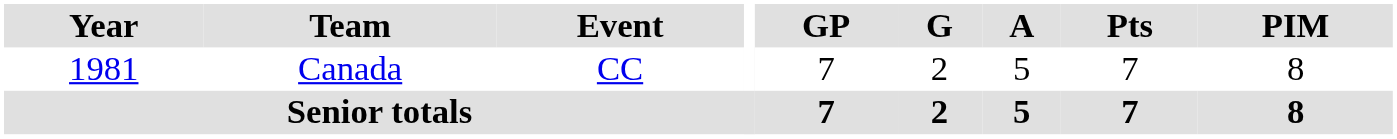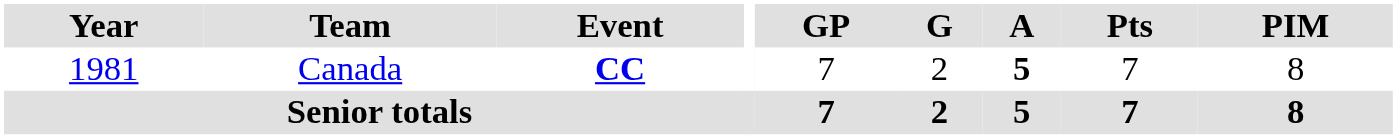(620, 68) normal -> (620, 68) bold
(1022, 68) normal -> (1022, 68) bold
